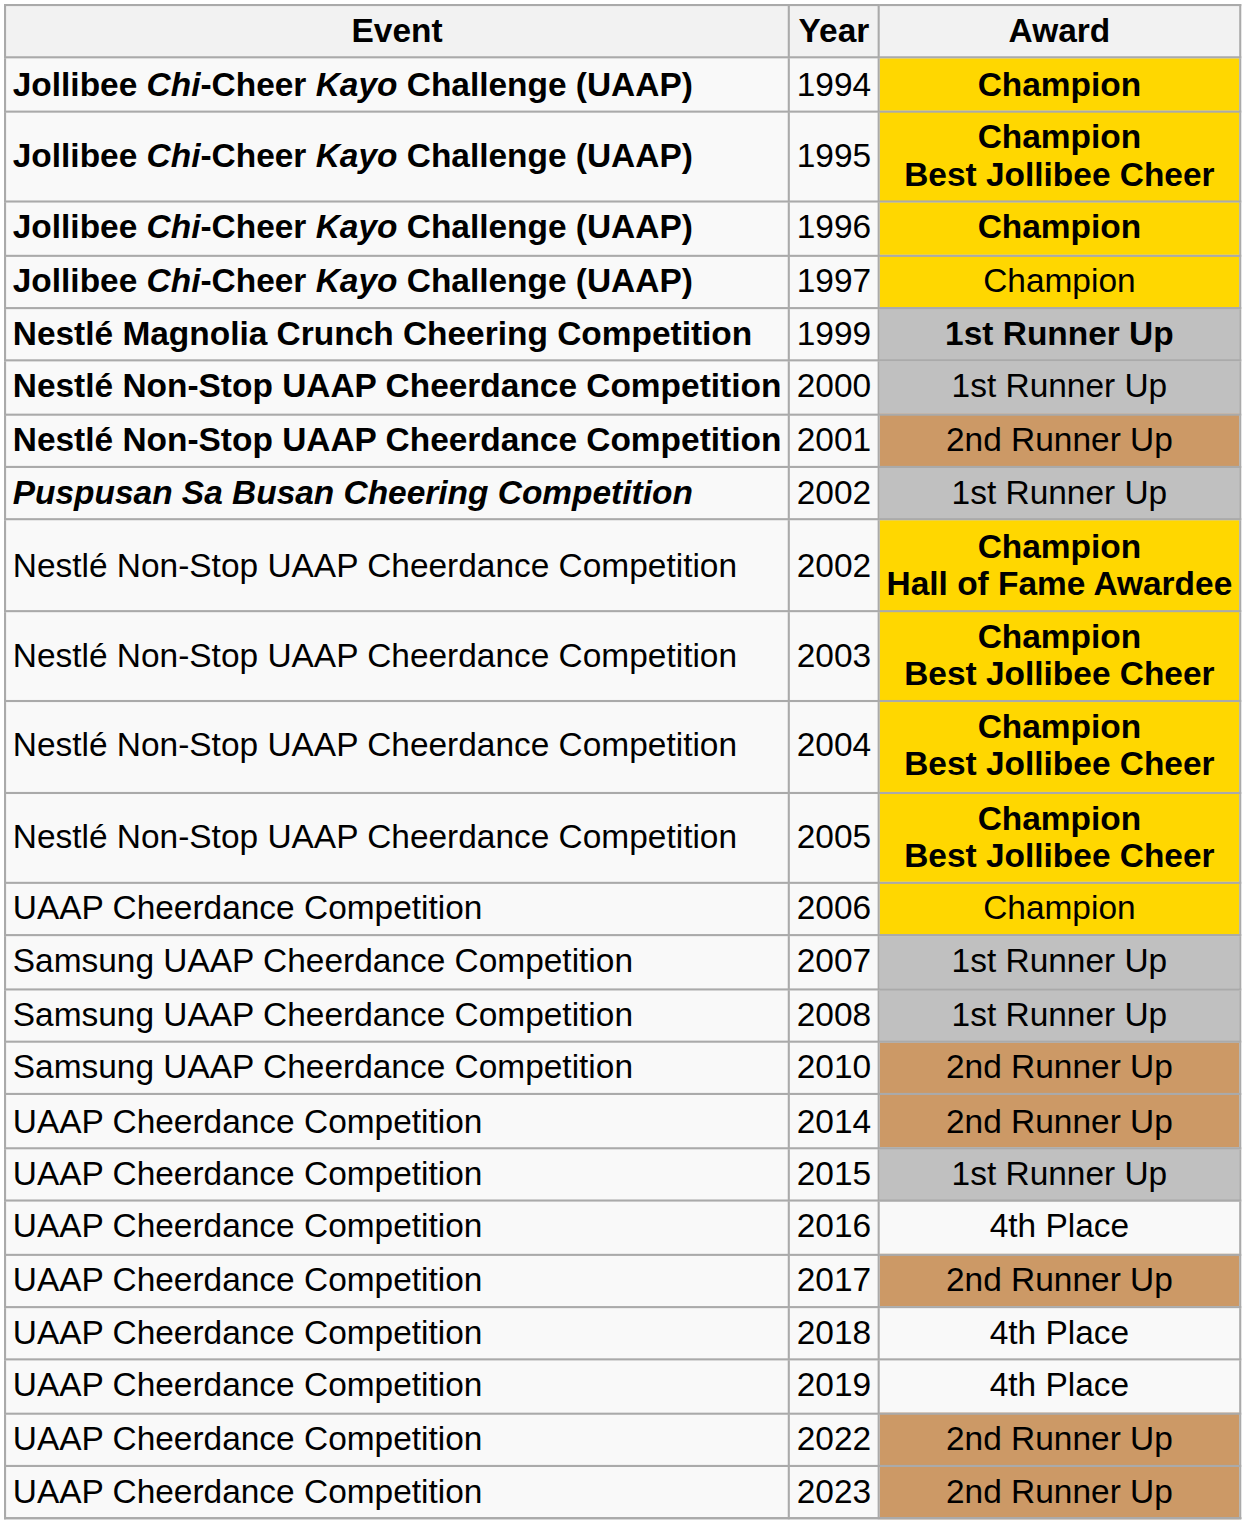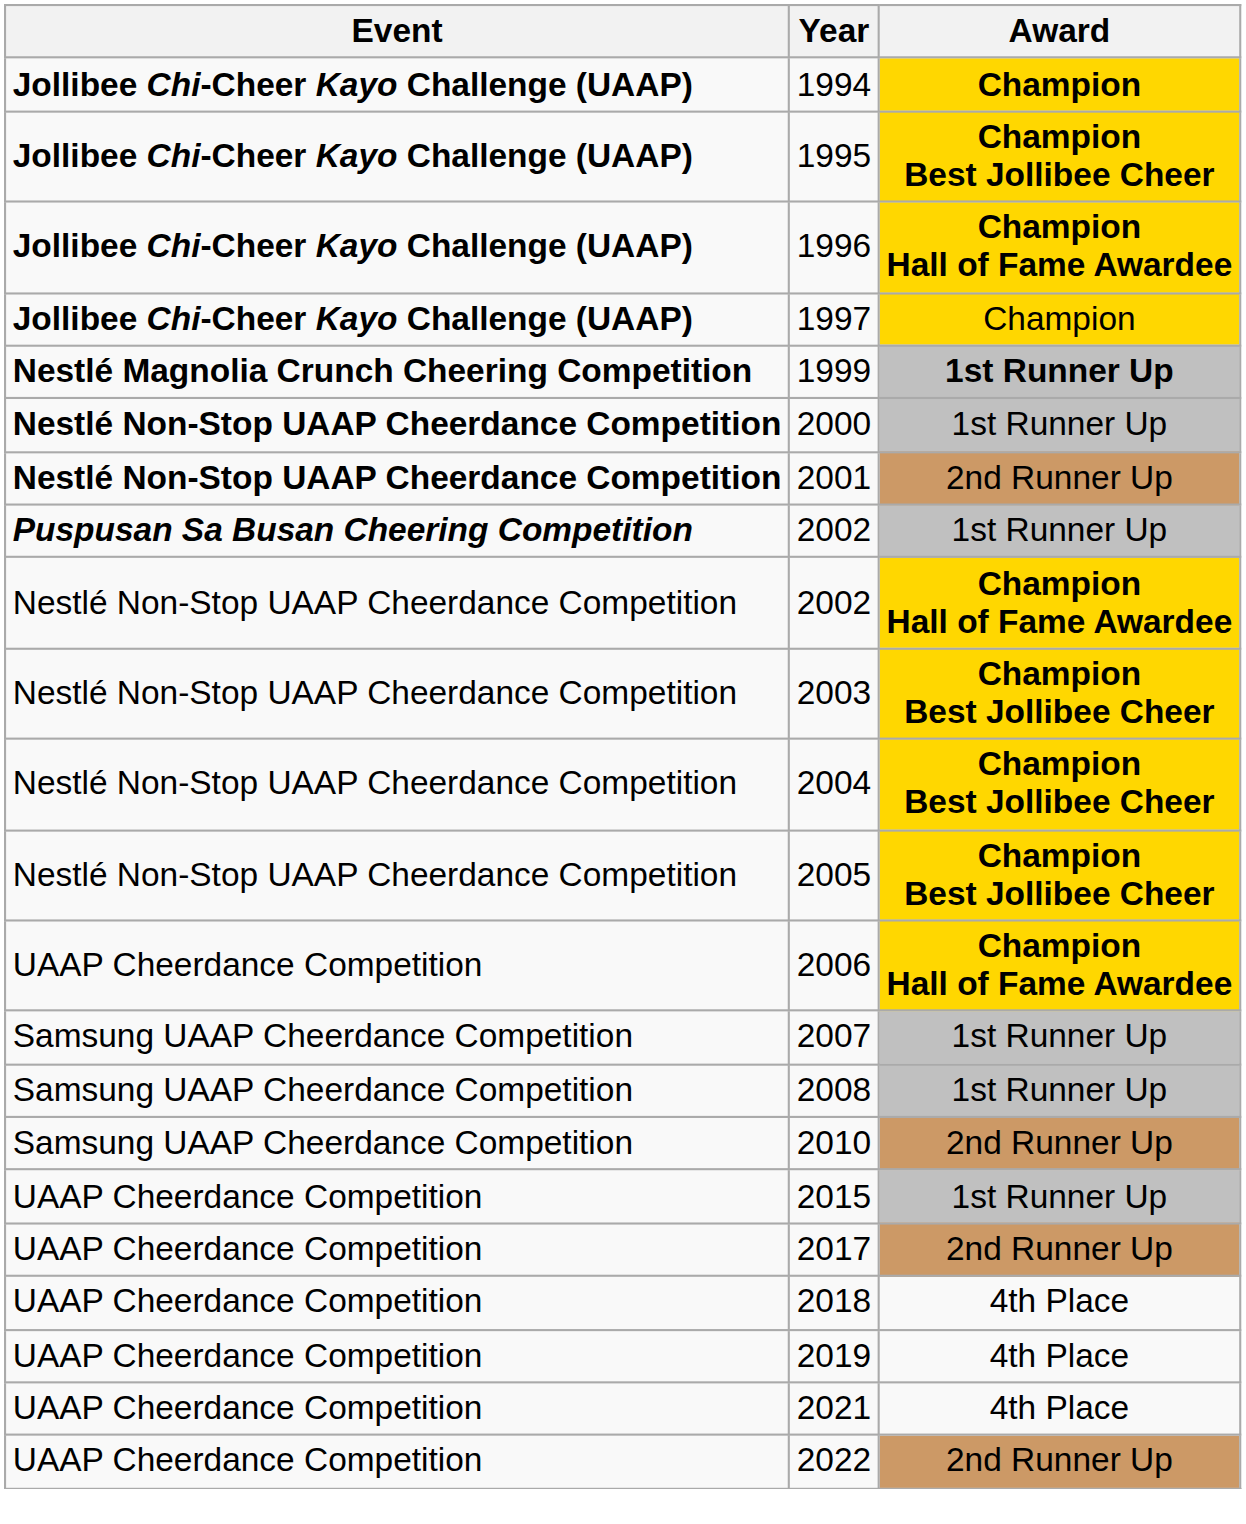(1059, 227) Champion -> (1059, 246) Champion Hall of Fame Awardee
(1059, 908) Champion -> (1059, 964) Champion Hall of Fame Awardee
- row: (248, 1120)
- row: (248, 1226)
+ row: (248, 1408)
- row: (248, 1491)
